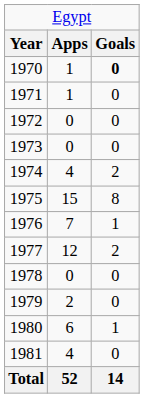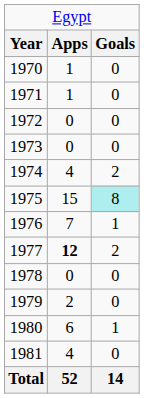(115, 69) bold -> (115, 69) normal
(115, 198) no background -> (115, 198) paleturquoise background
(70, 250) normal -> (70, 250) bold
